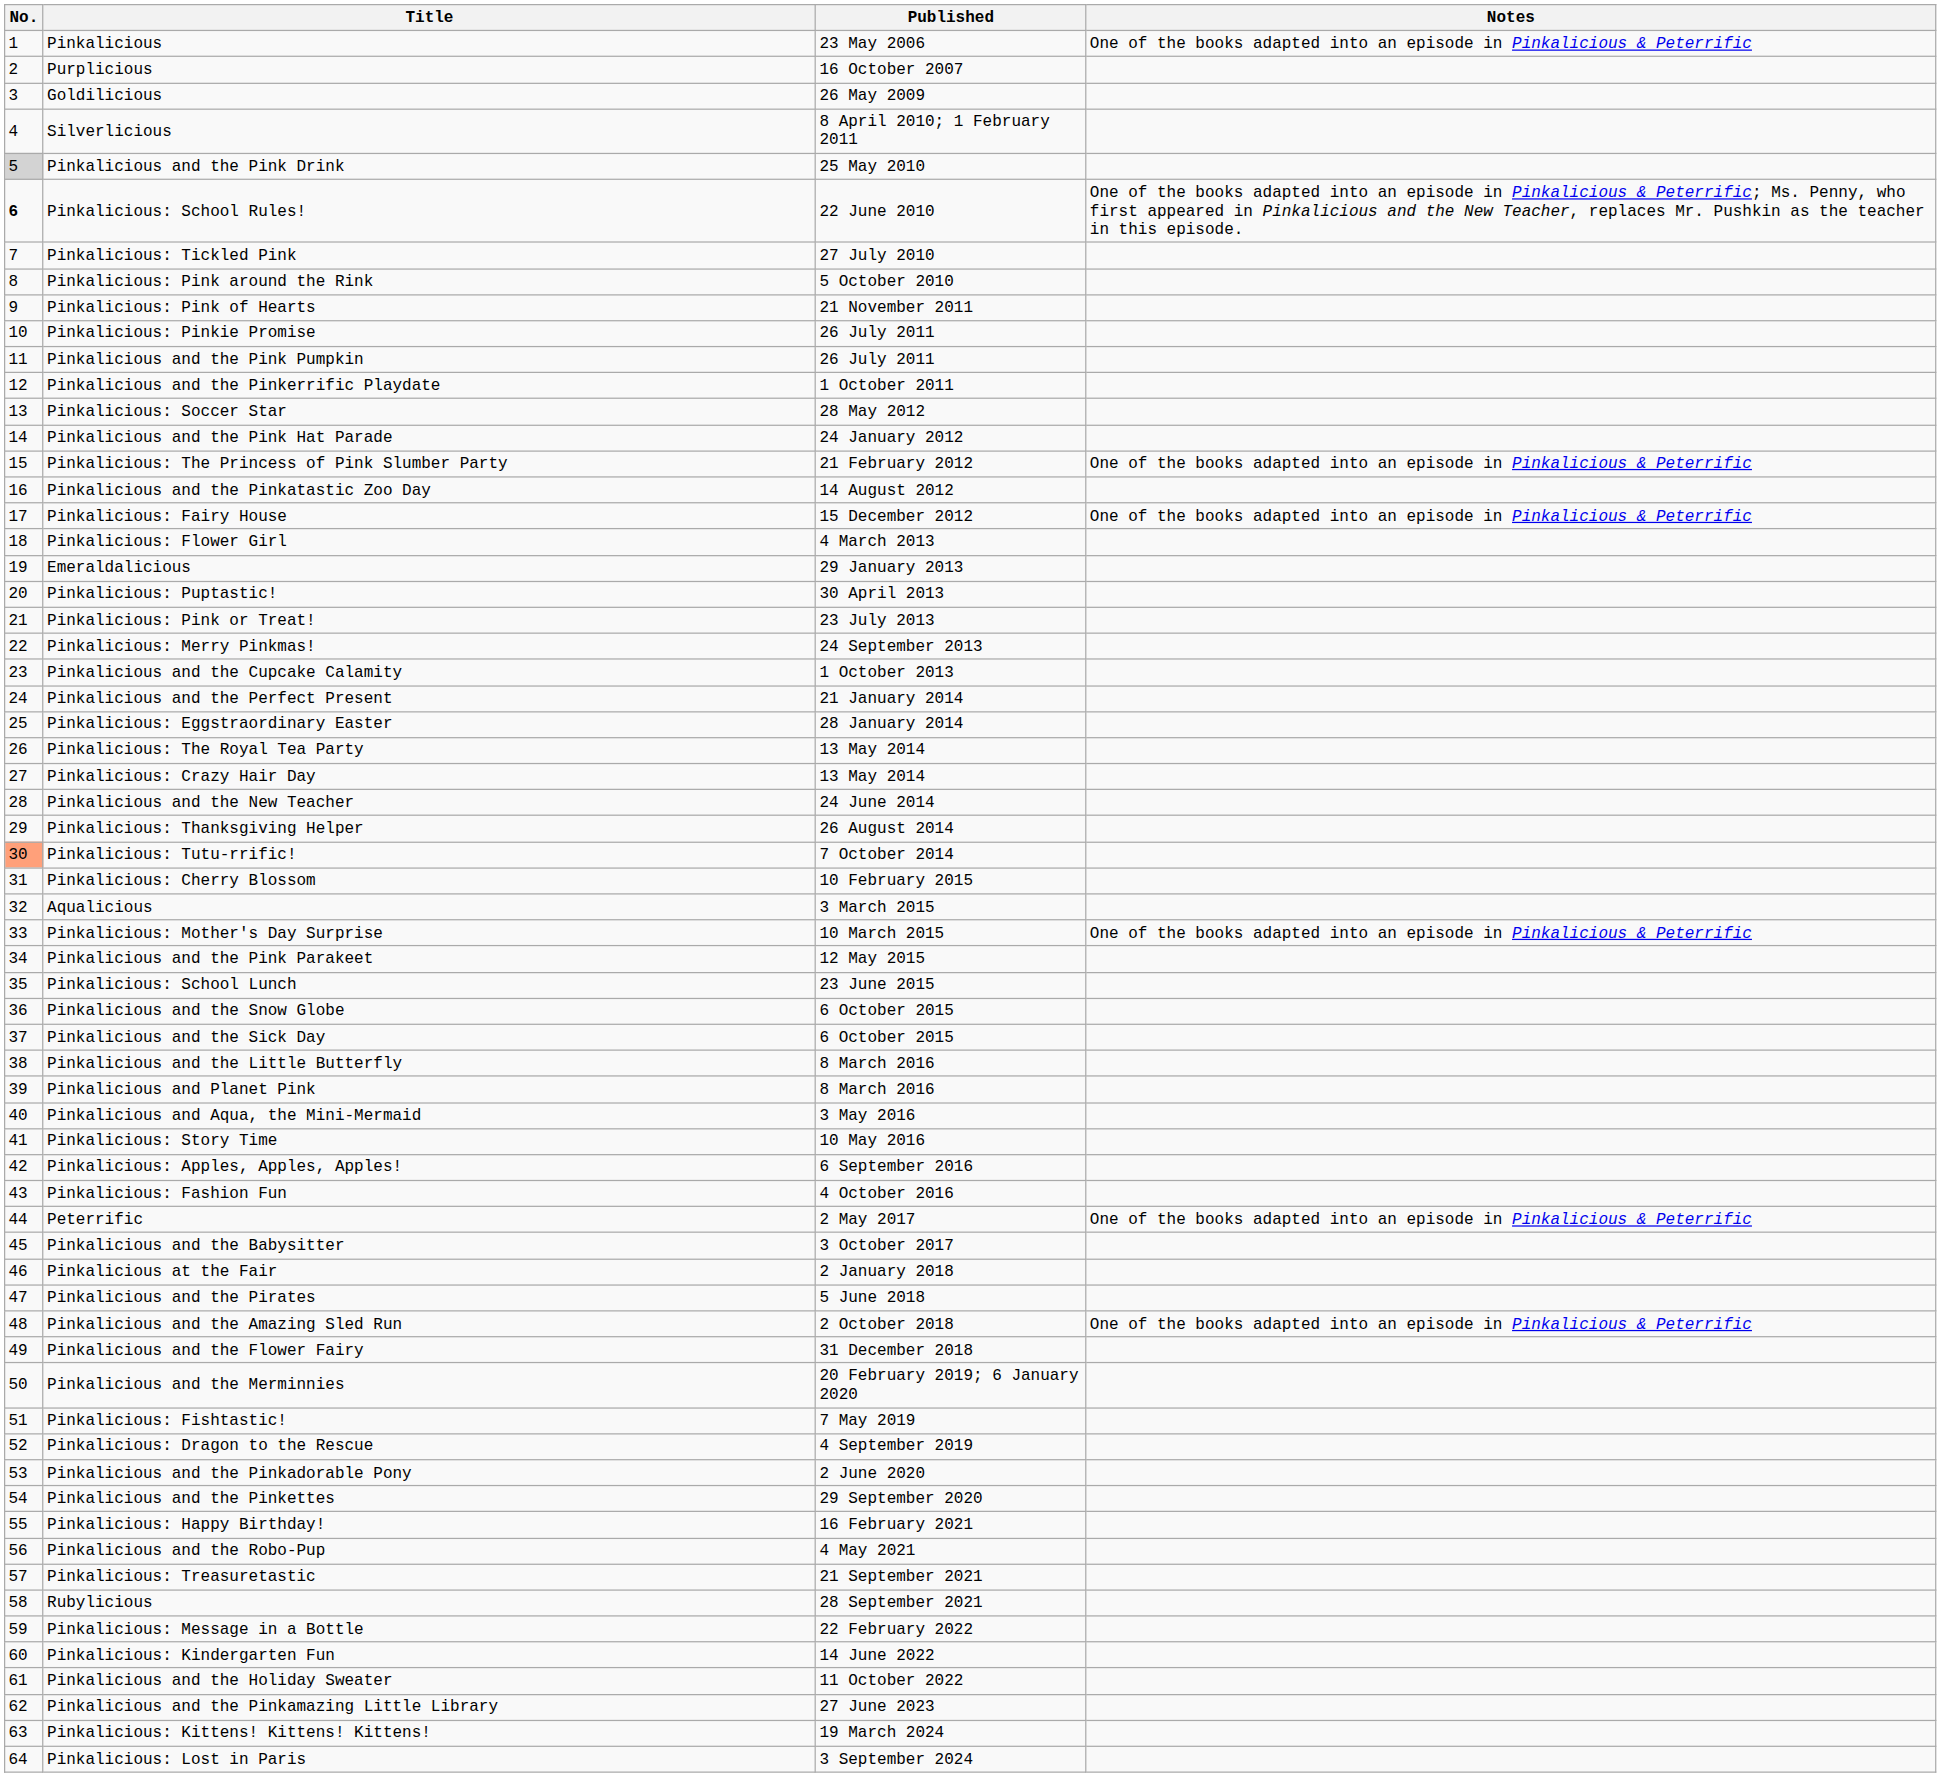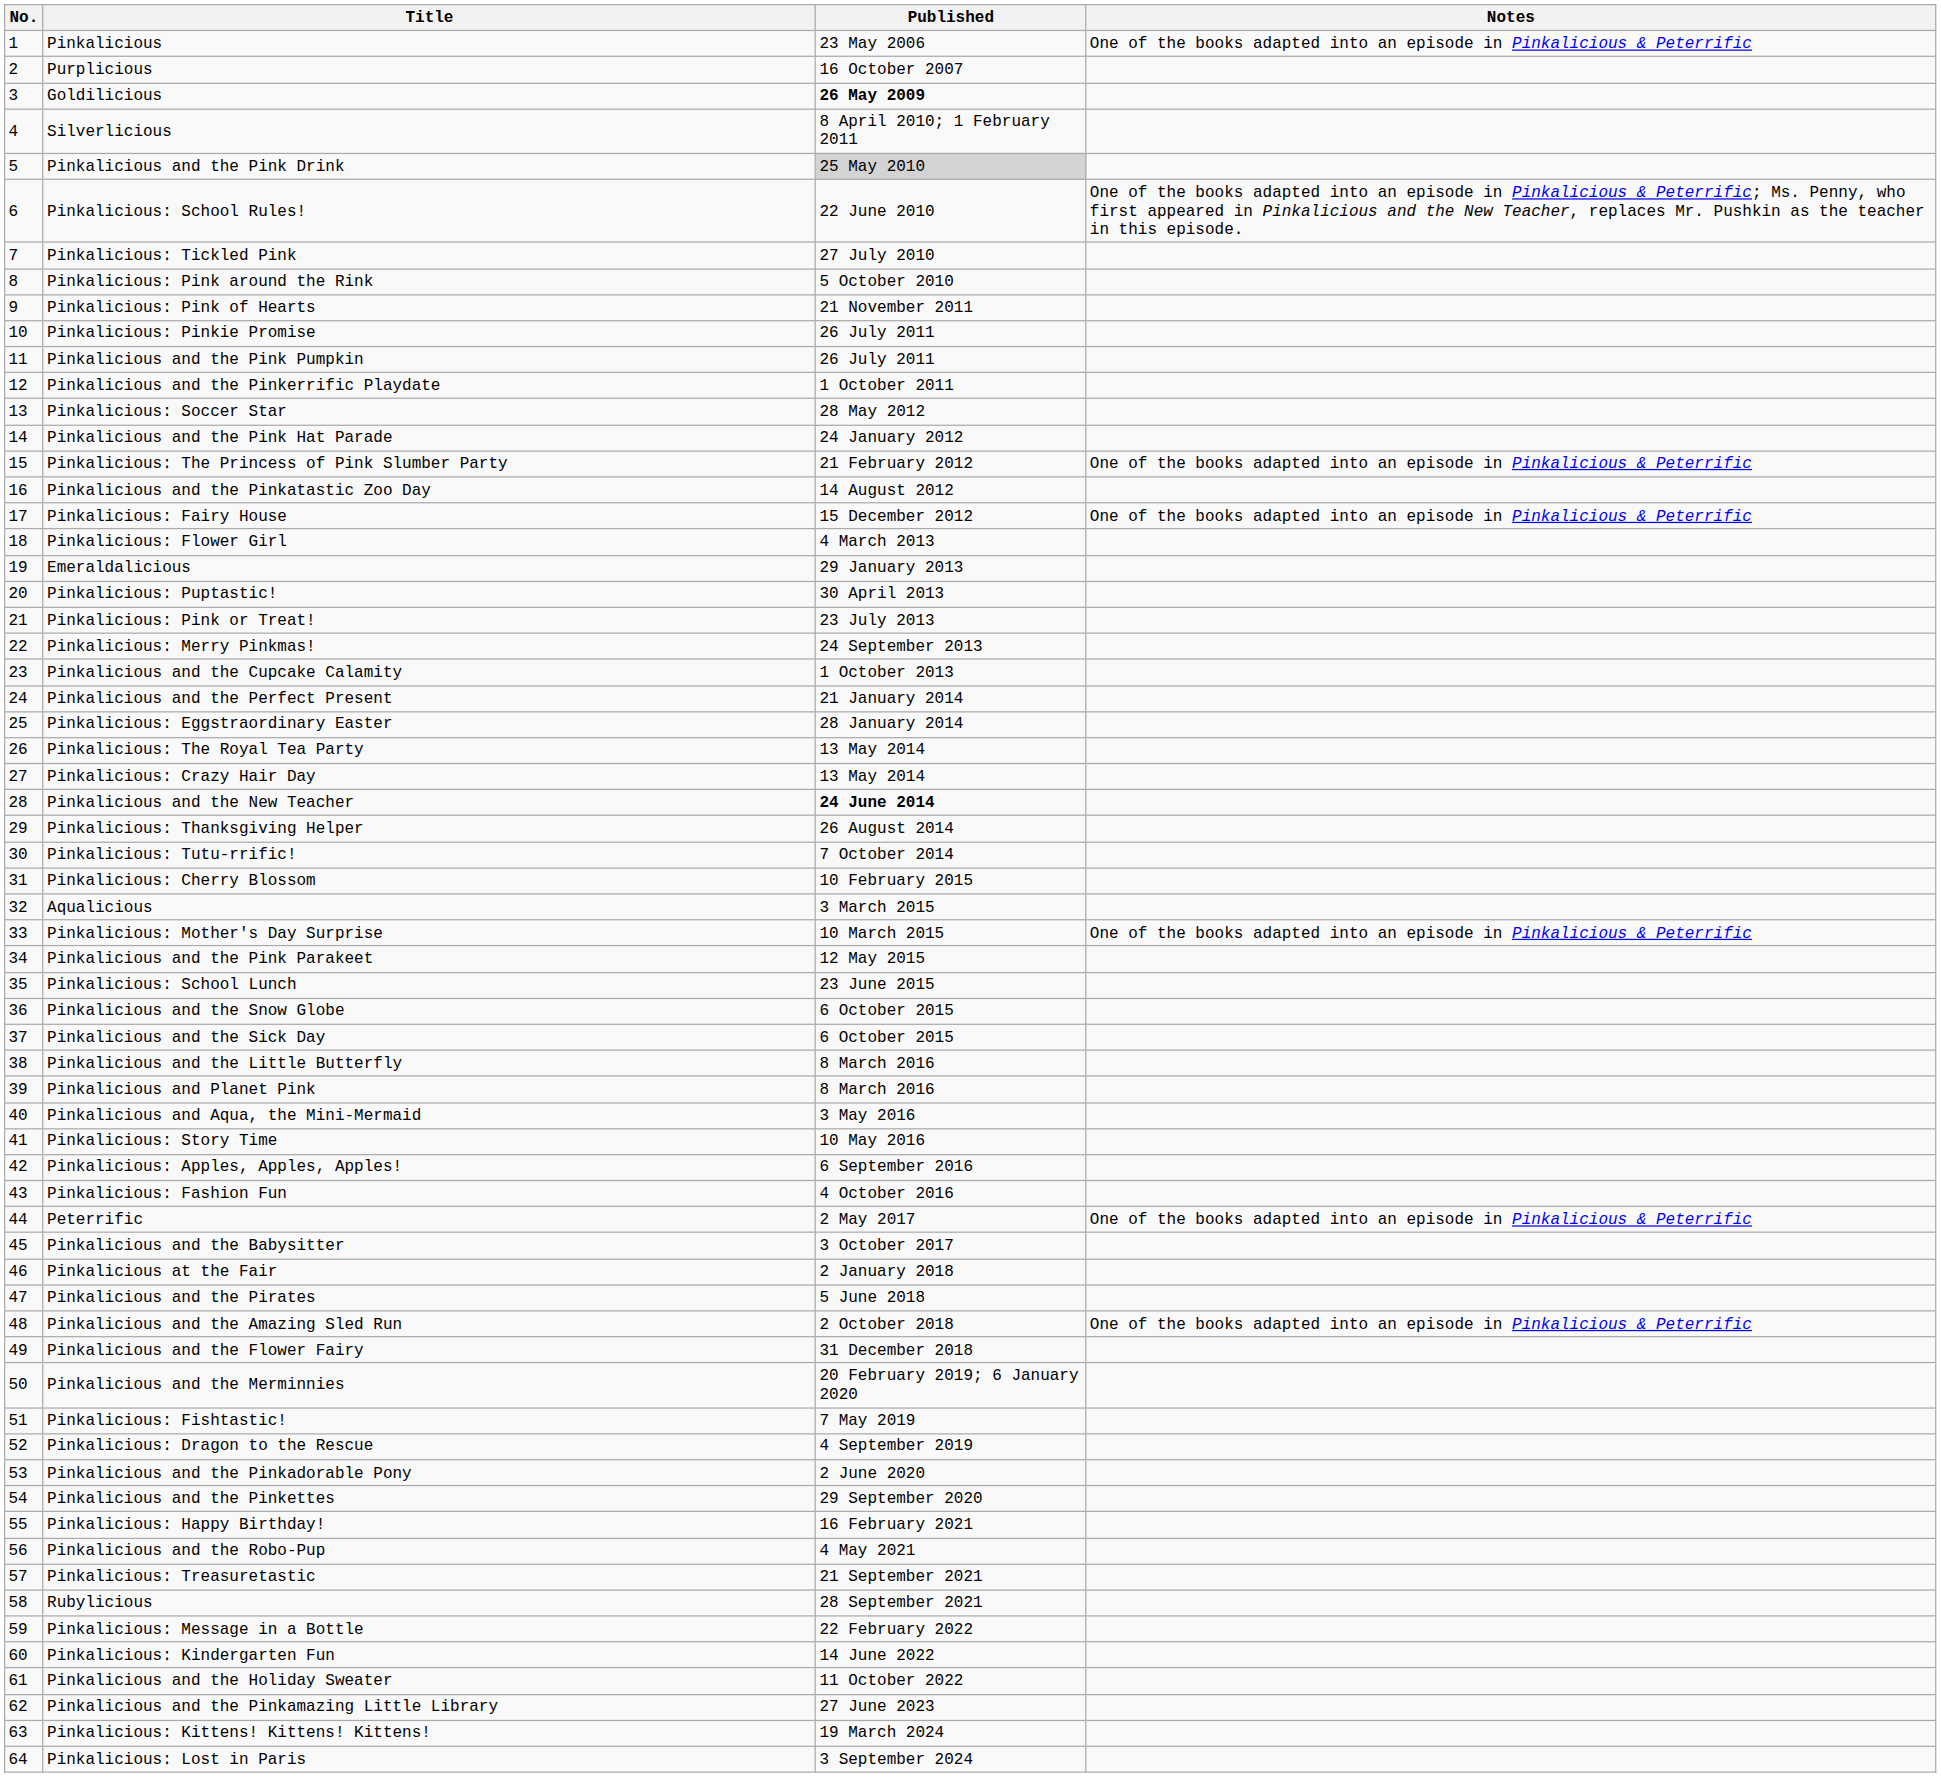(872, 96) normal -> (872, 96) bold
(13, 166) lightgrey background -> (13, 166) no background
(872, 166) no background -> (872, 166) lightgrey background
(13, 211) bold -> (13, 211) normal
(877, 803) normal -> (877, 803) bold
(18, 855) lightsalmon background -> (18, 855) no background
